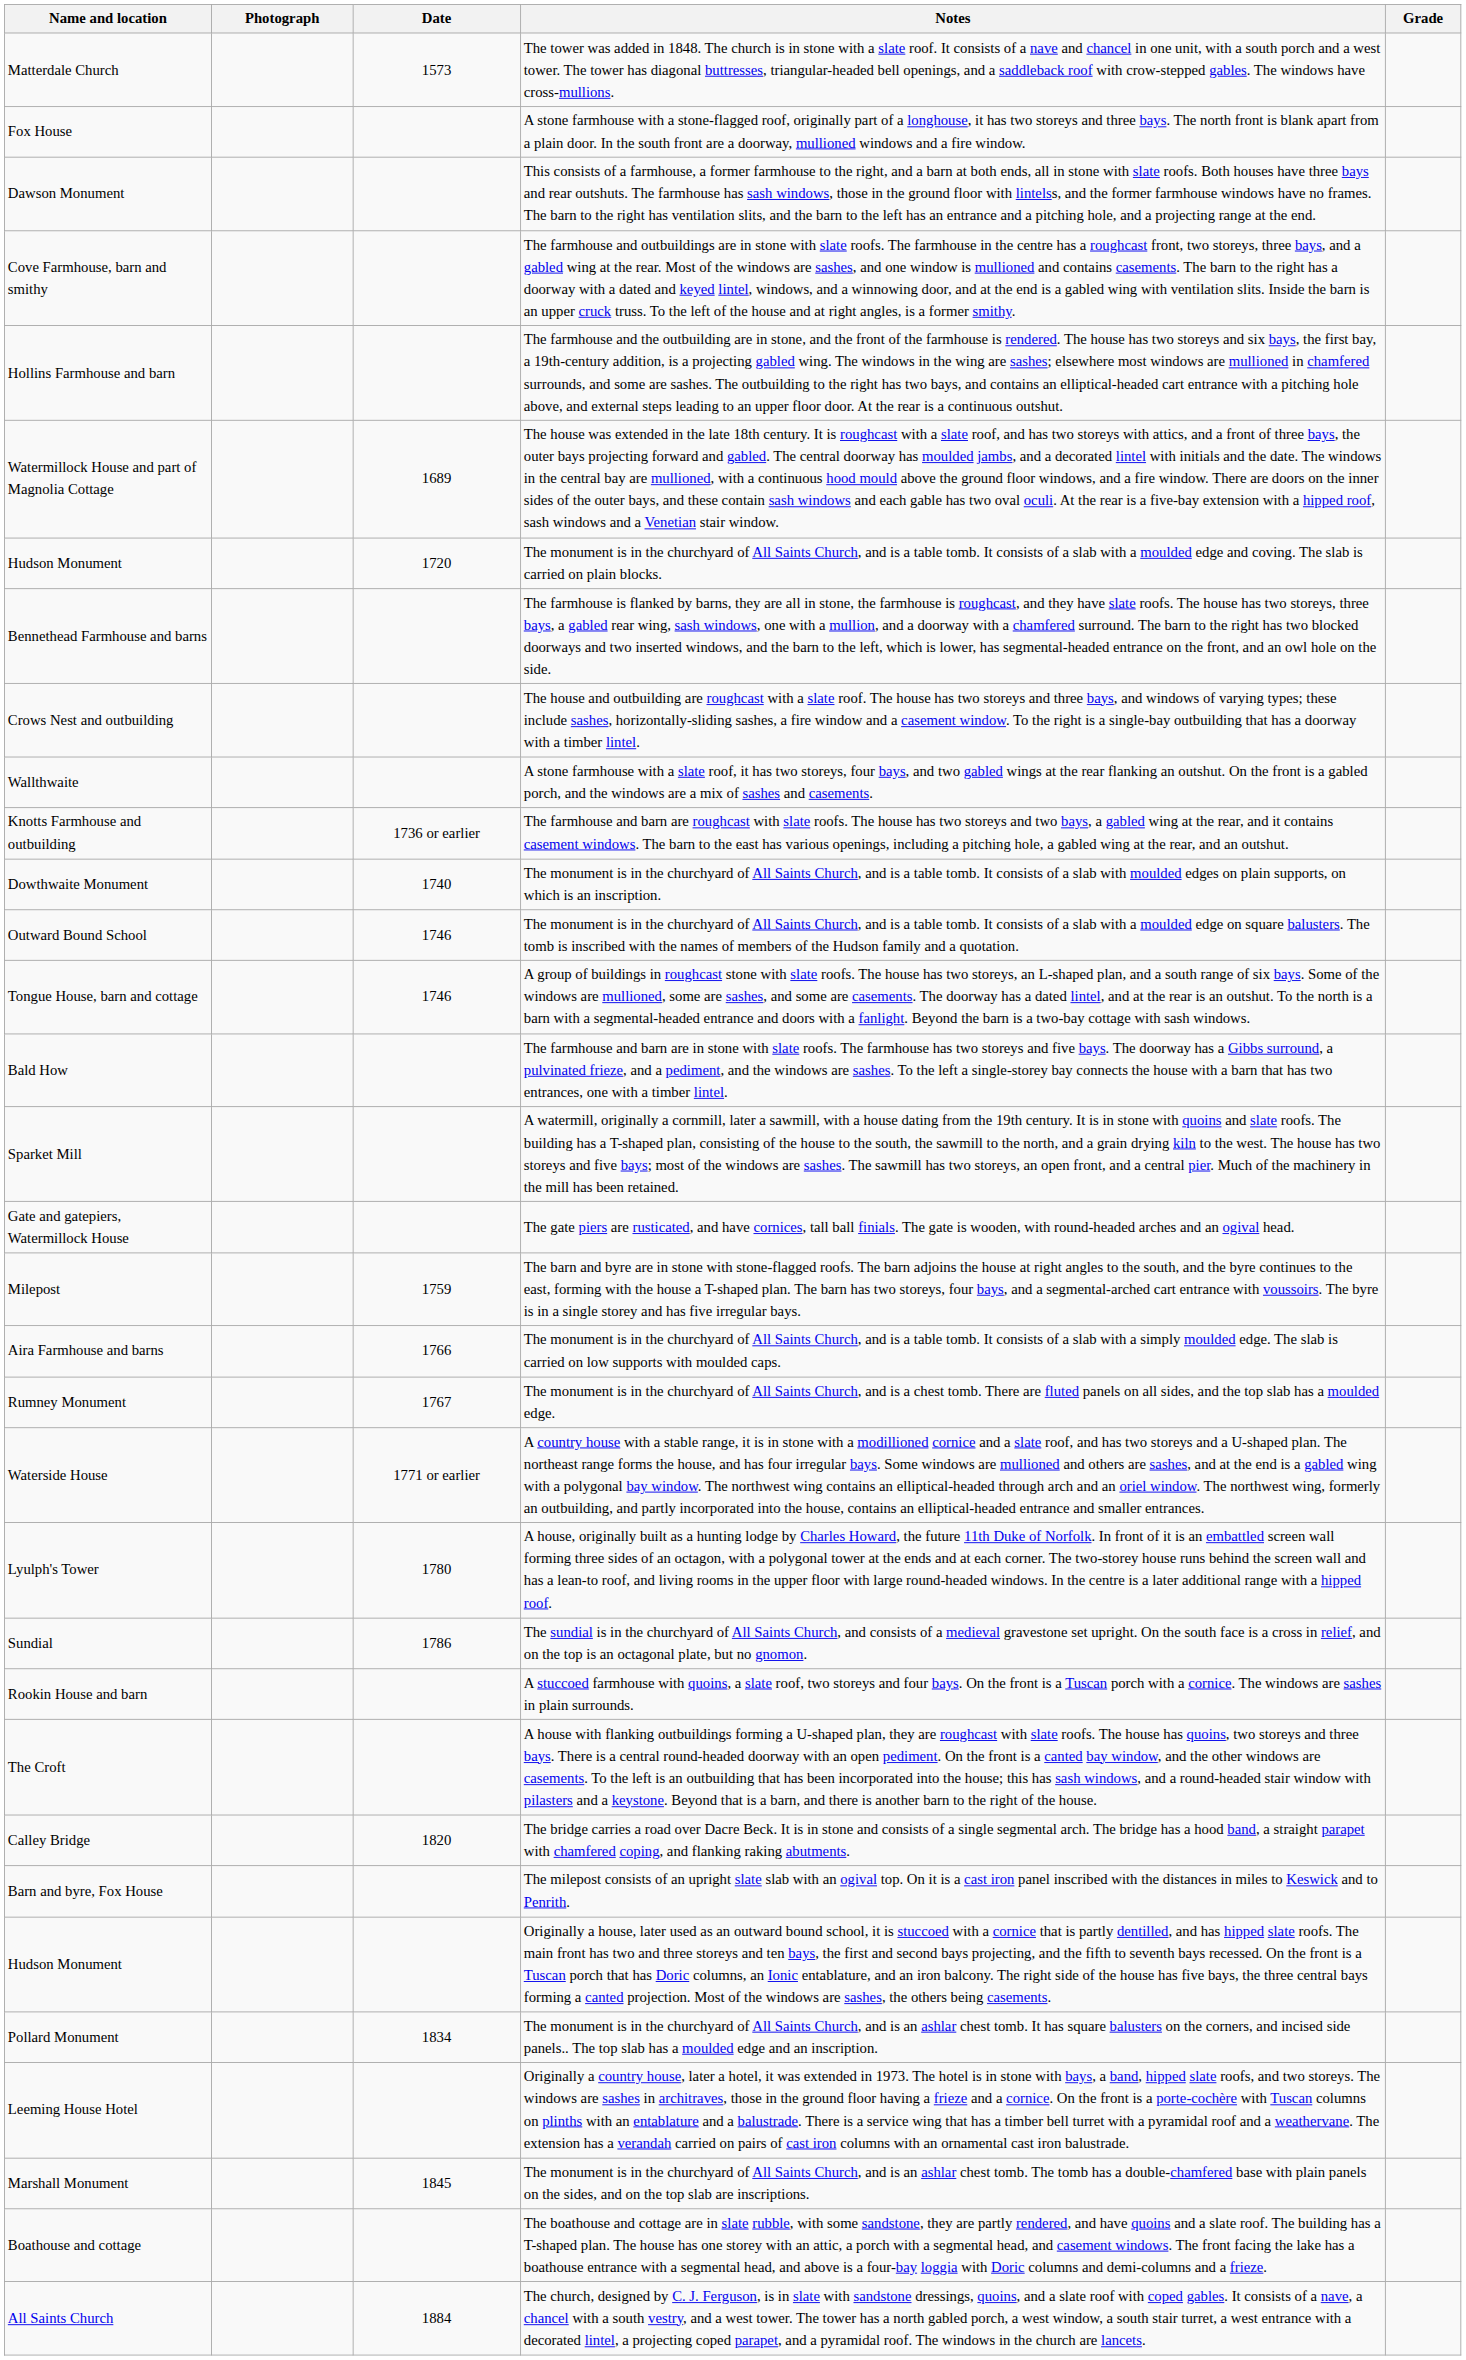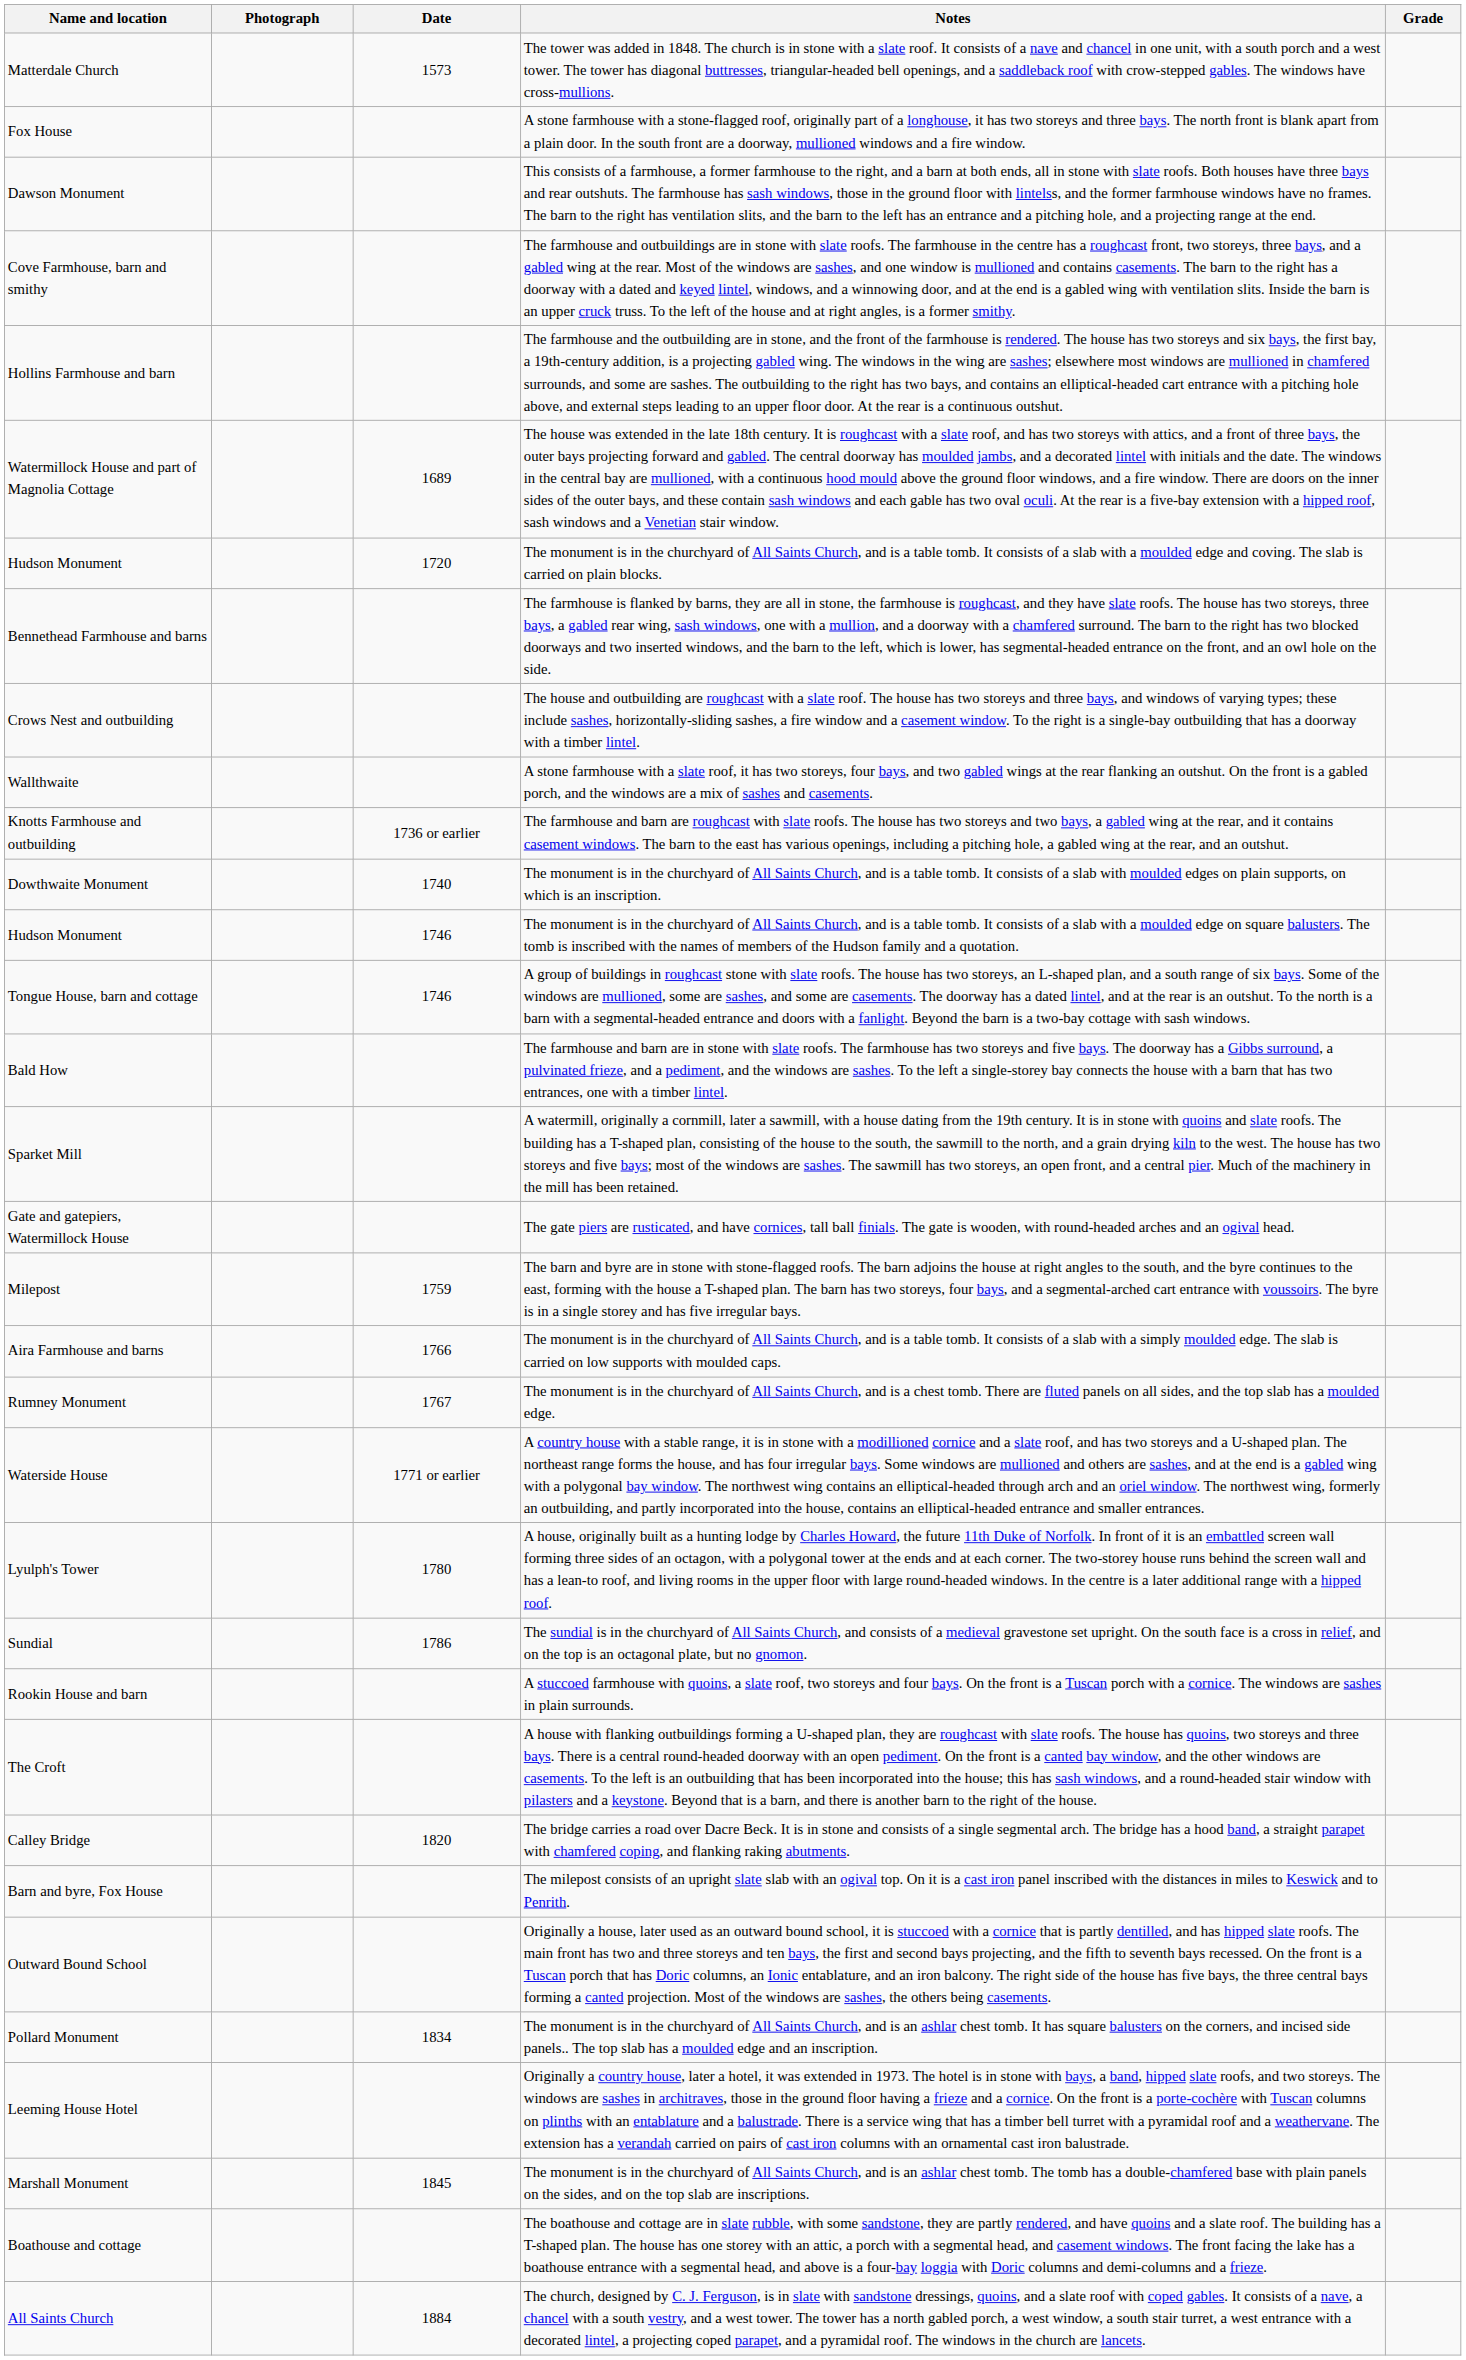(77, 935) Outward Bound School -> (65, 935) Hudson Monument
(65, 1964) Hudson Monument -> (77, 1964) Outward Bound School
